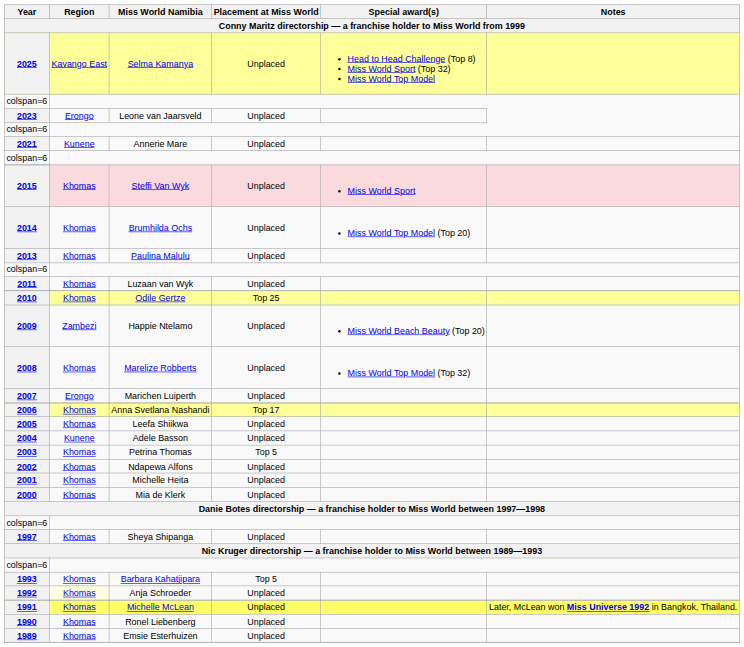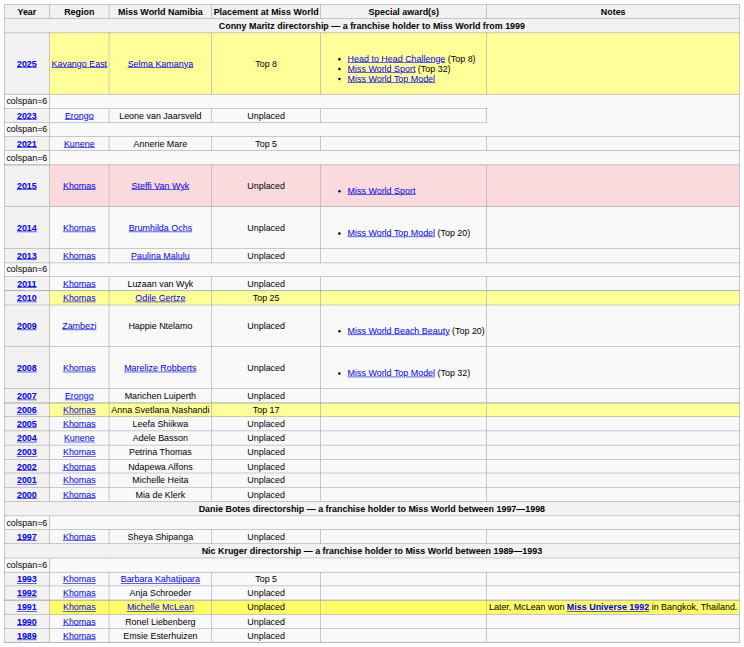(266, 64) Unplaced -> (266, 64) Top 8
(266, 144) Unplaced -> (266, 144) Top 5
(266, 453) Top 5 -> (266, 453) Unplaced
(79, 594) lightyellow background -> (79, 594) no background
